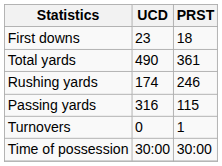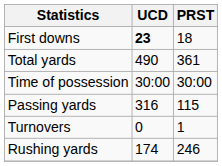(143, 38) normal -> (143, 38) bold
rows swapped: (53, 82) <-> (68, 149)
